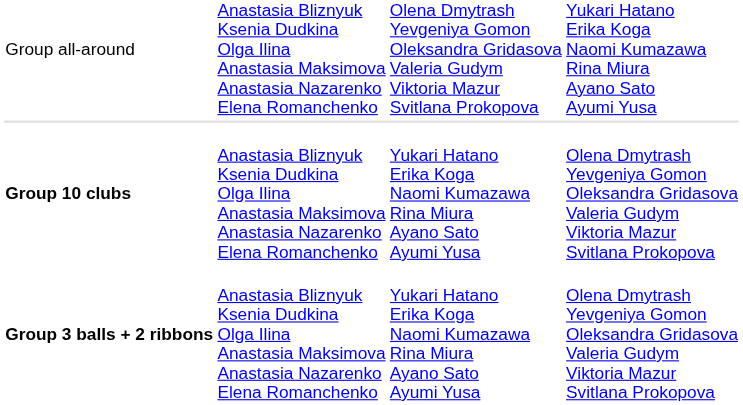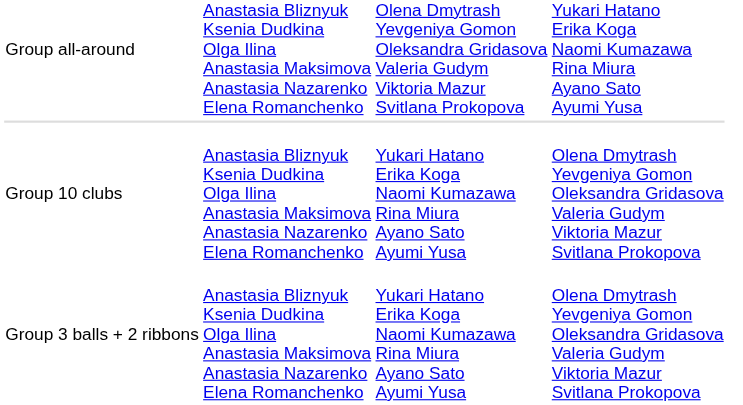(68, 193) bold -> (64, 193) normal
(109, 334) bold -> (102, 334) normal
